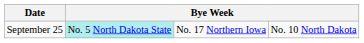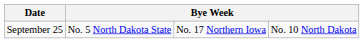(120, 29) paleturquoise background -> (120, 29) no background
